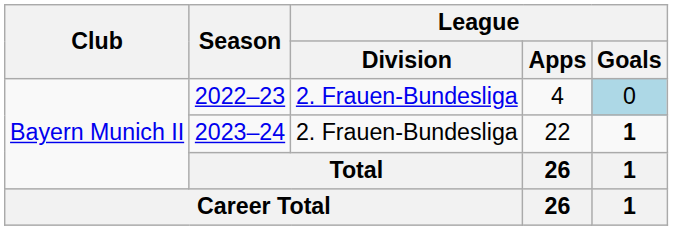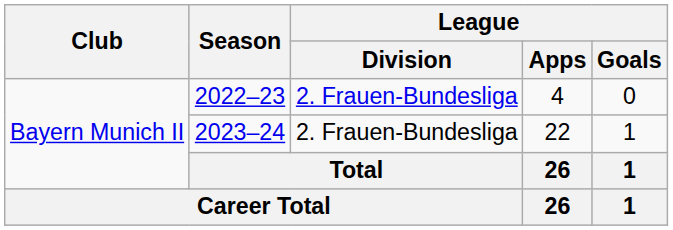(629, 96) lightblue background -> (629, 96) no background
(629, 133) bold -> (629, 133) normal
